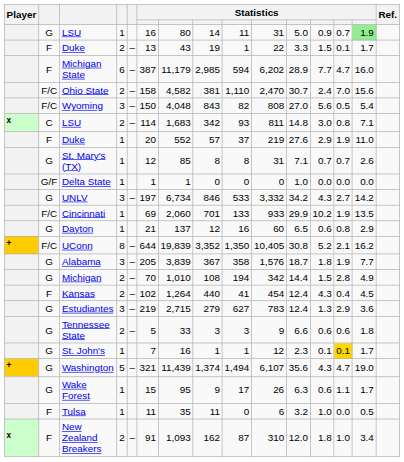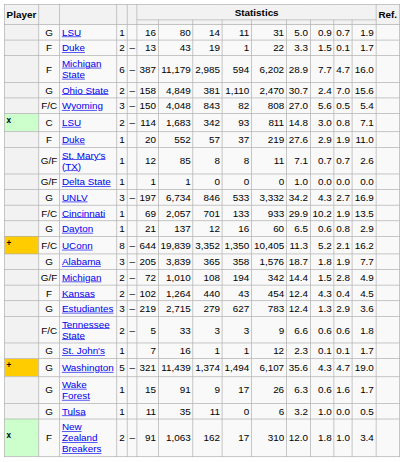(367, 33) lightgreen background -> (367, 33) no background
(49, 91) F/C -> (49, 91) G
(178, 91) 4,582 -> (178, 91) 4,849
(49, 161) G -> (49, 161) G/F
(279, 161) 31 -> (279, 161) 11
(364, 197) 14.2 -> (364, 197) 16.9
(178, 213) 2,060 -> (178, 213) 2,057
(298, 245) 30.8 -> (299, 245) 11.3
(212, 262) 367 -> (212, 262) 365
(49, 278) G -> (49, 278) G/F
(150, 278) 70 -> (150, 278) 72
(244, 293) 41 -> (244, 293) 43
(49, 330) G -> (49, 330) F/C
(343, 351) gold background -> (343, 351) no background
(185, 390) 95 -> (185, 390) 91
(343, 390) 1.1 -> (343, 390) 1.6
(49, 411) F -> (49, 411) G
(178, 438) 1,093 -> (178, 438) 1,063
(244, 438) 87 -> (244, 438) 17
